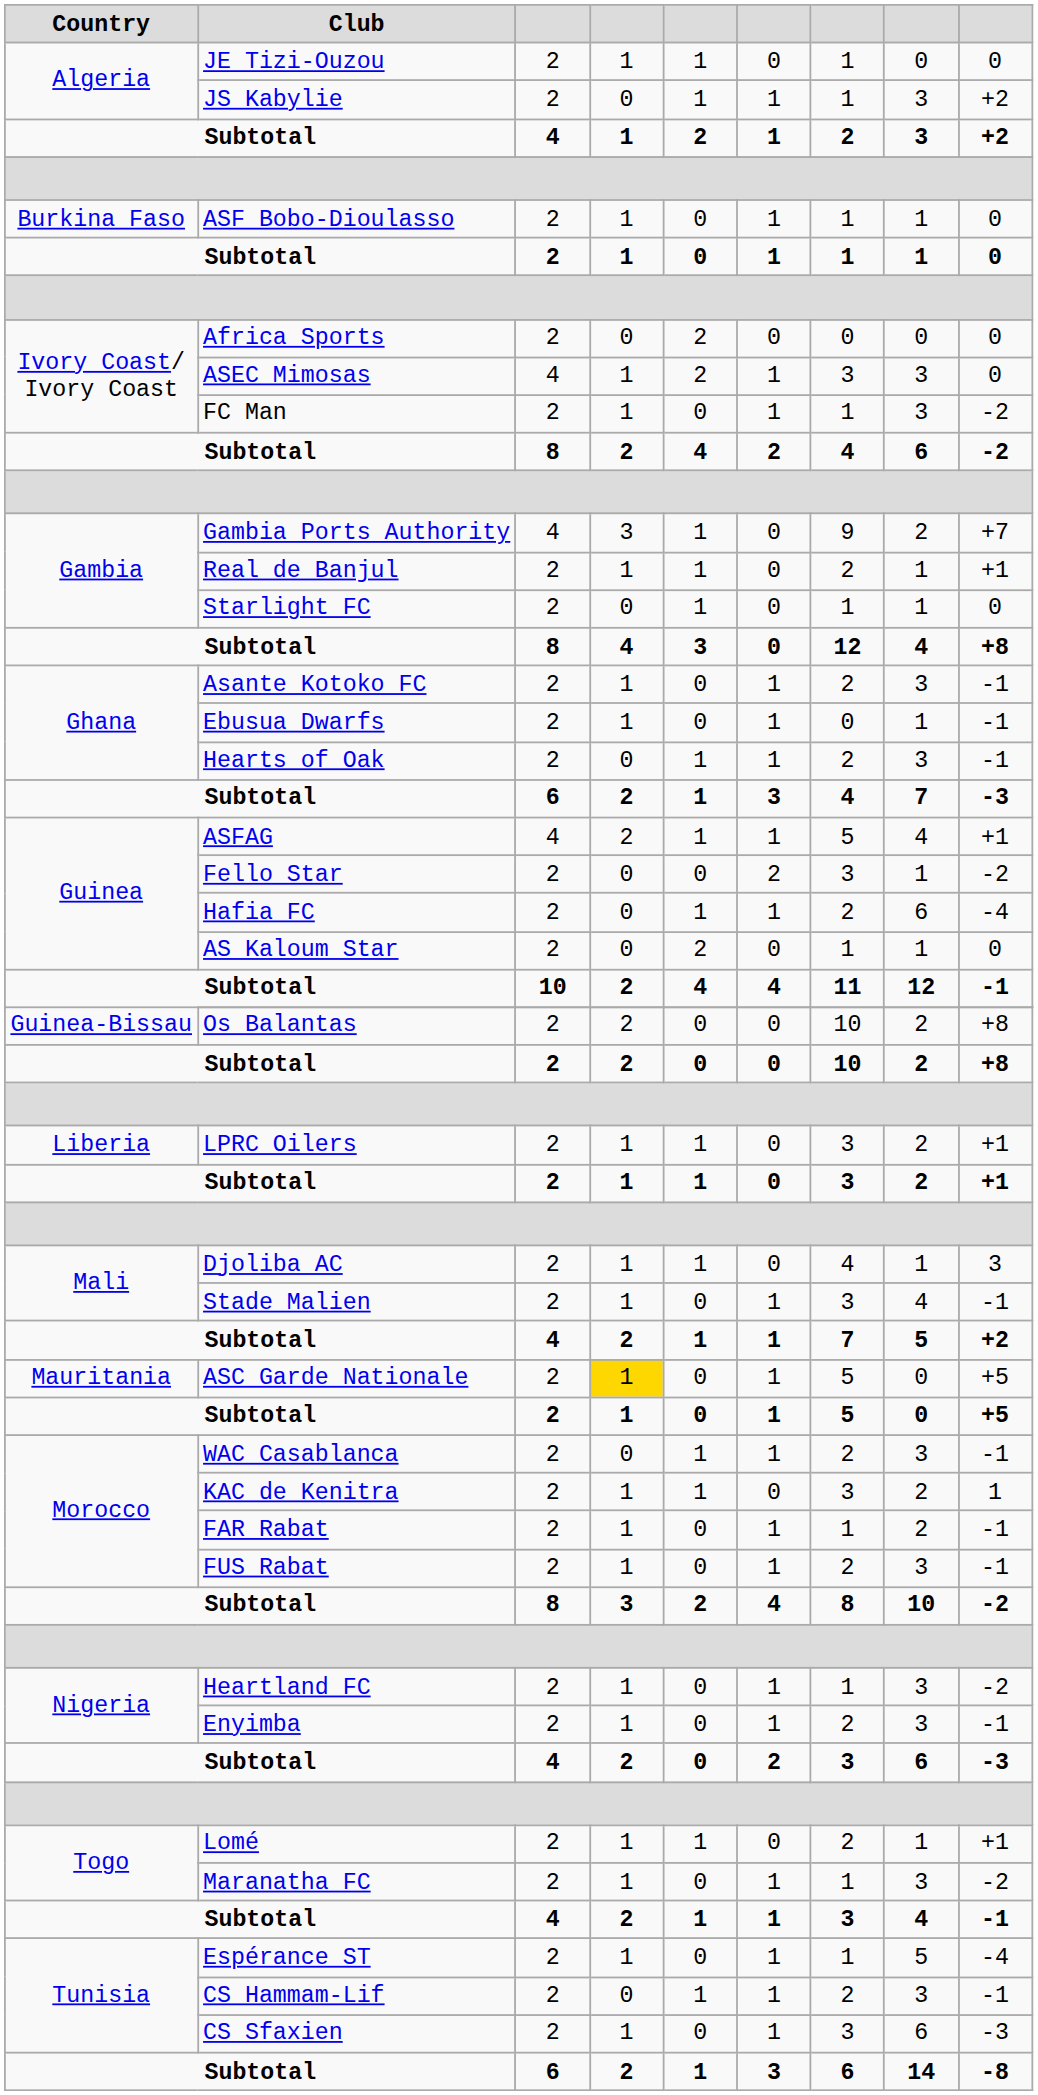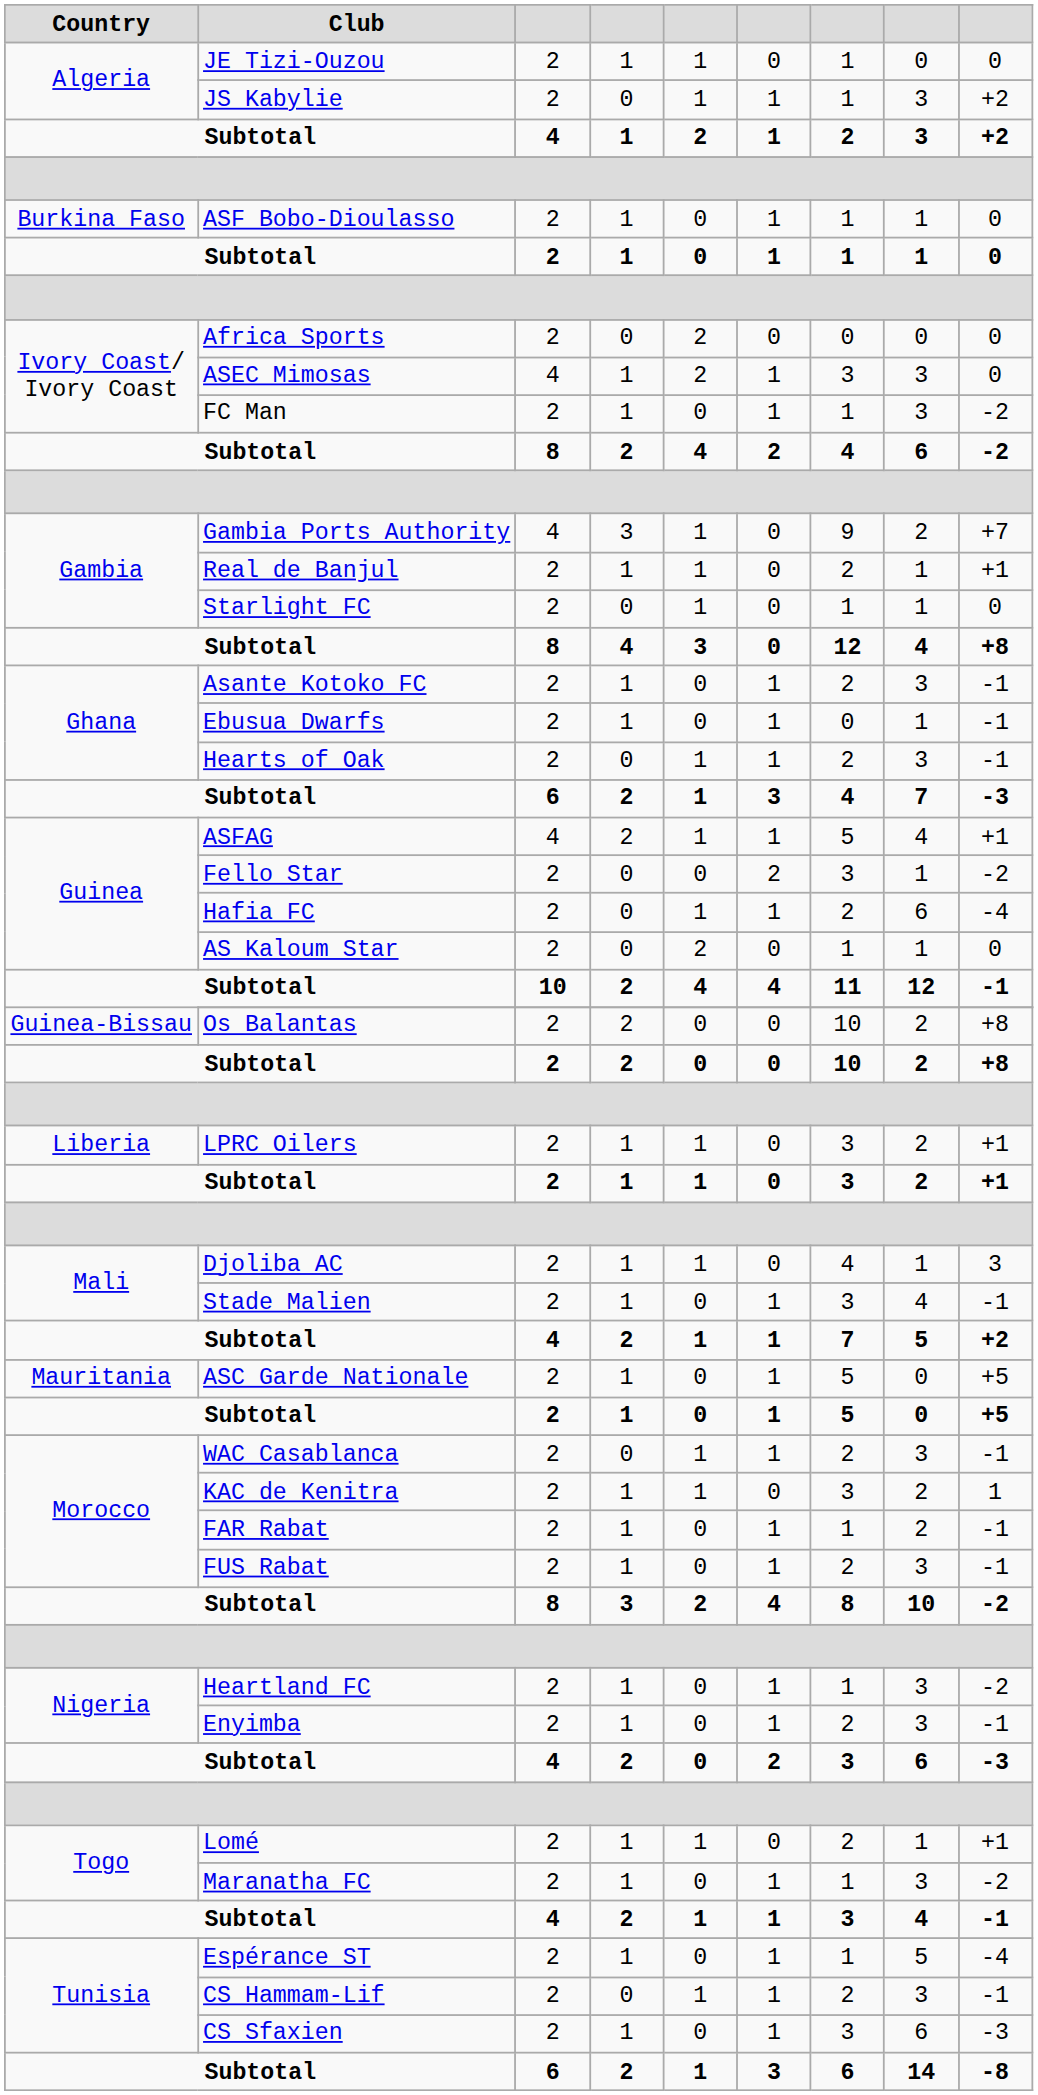(626, 1378) gold background -> (626, 1378) no background
